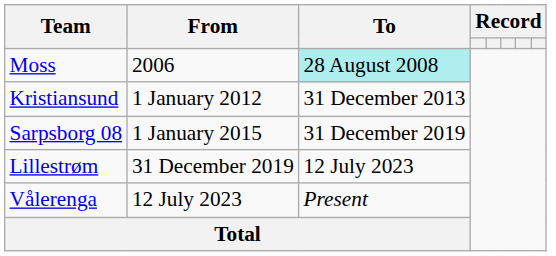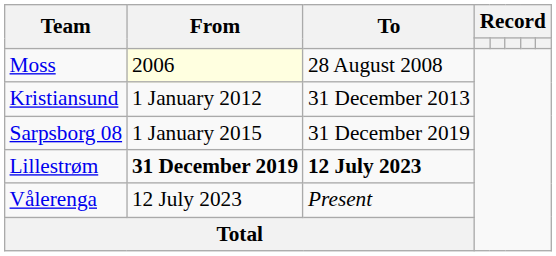(153, 64) no background -> (153, 64) lightyellow background
(371, 64) paleturquoise background -> (375, 64) no background
(213, 166) normal -> (215, 166) bold
(359, 166) normal -> (365, 166) bold
